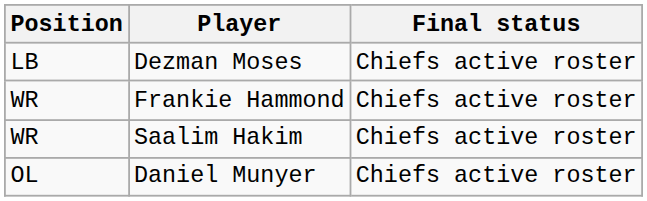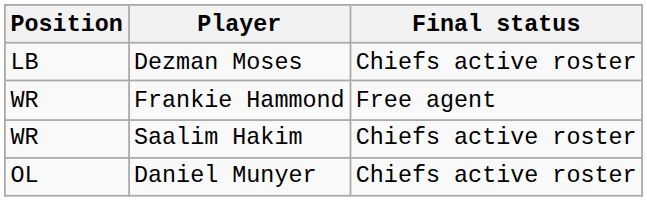(496, 100) Chiefs active roster -> (426, 100) Free agent
